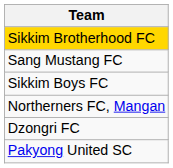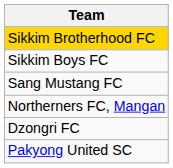(65, 60) Sang Mustang FC -> (58, 60) Sikkim Boys FC
(58, 83) Sikkim Boys FC -> (65, 83) Sang Mustang FC
